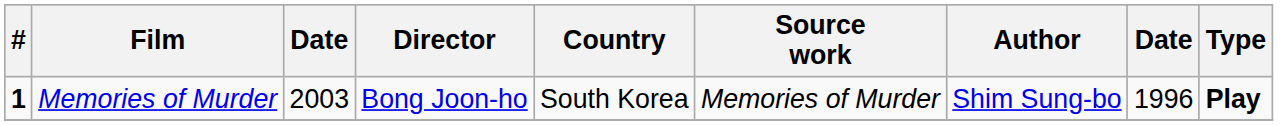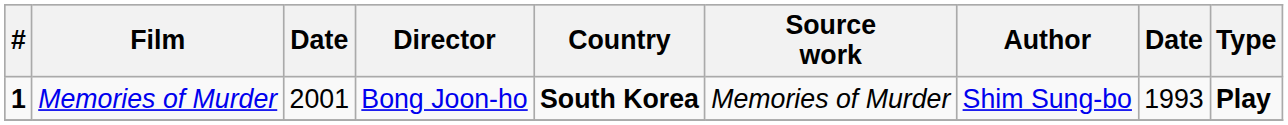(319, 98) 2003 -> (319, 98) 2001
(614, 98) normal -> (619, 98) bold
(1164, 98) 1996 -> (1174, 98) 1993
